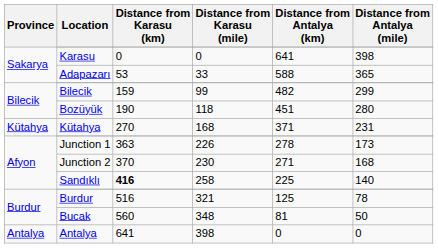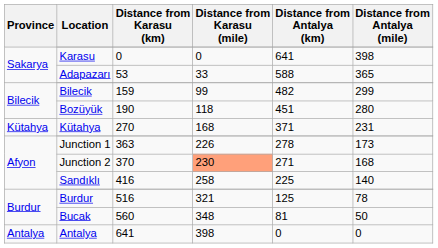(205, 162) no background -> (205, 162) lightsalmon background
(125, 180) bold -> (125, 180) normal
